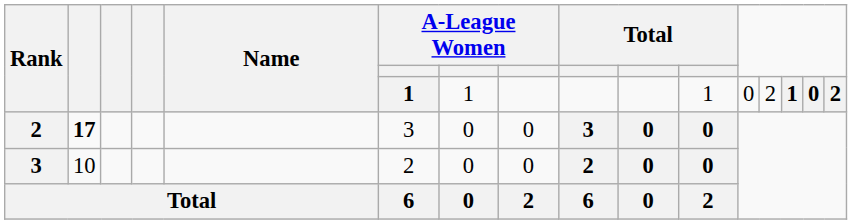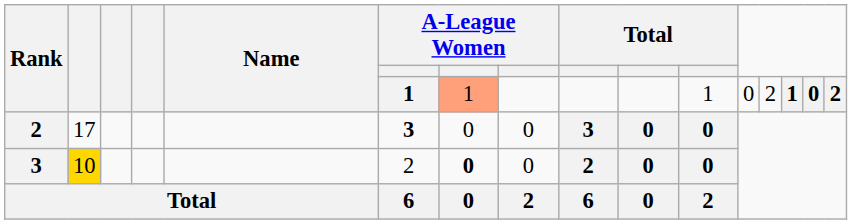(468, 93) no background -> (468, 93) lightsalmon background
(84, 129) bold -> (84, 129) normal
(409, 129) normal -> (409, 129) bold
(84, 165) no background -> (84, 165) gold background
(468, 165) normal -> (468, 165) bold
